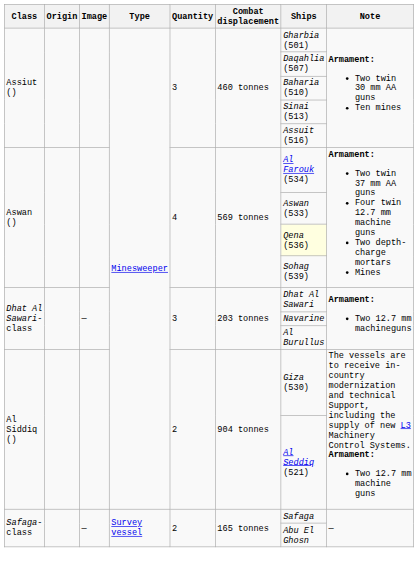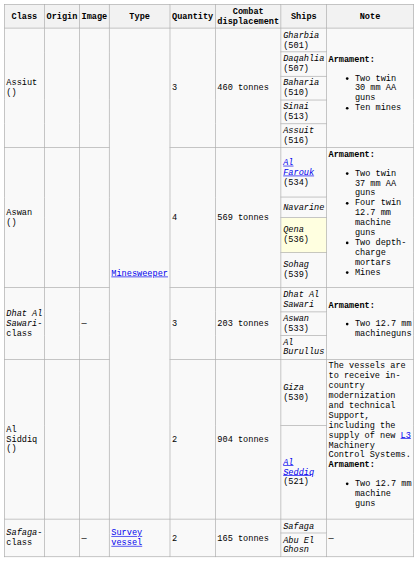(296, 208) Aswan (533) -> (304, 207) Navarine
(304, 319) Navarine -> (296, 324) Aswan (533)
